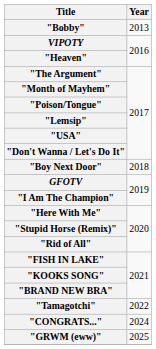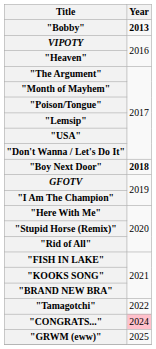(139, 27) normal -> (139, 27) bold
(139, 167) normal -> (139, 167) bold
(139, 321) no background -> (139, 321) pink background
